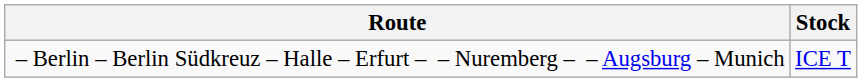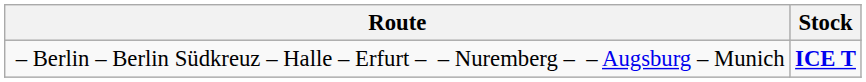(823, 58) normal -> (826, 58) bold
